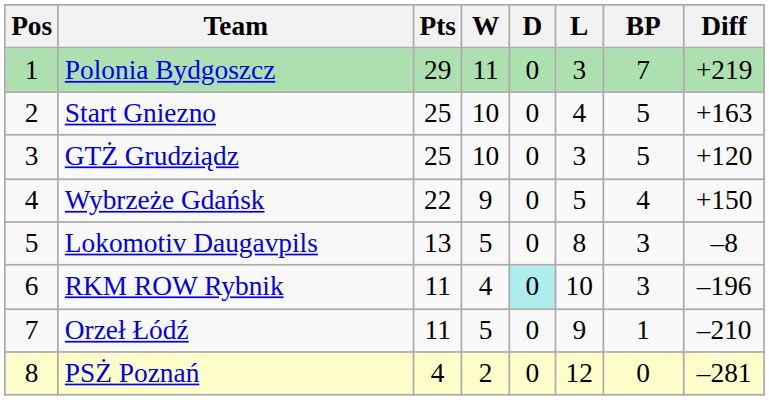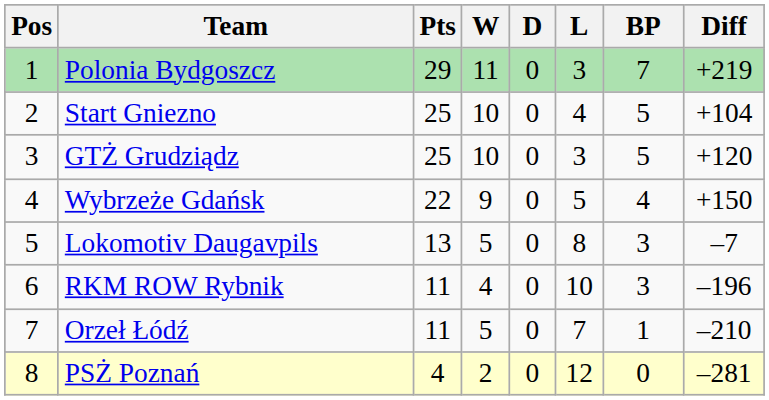(724, 112) +163 -> (724, 112) +104
(724, 243) –8 -> (724, 243) –7
(532, 286) paleturquoise background -> (532, 286) no background
(579, 329) 9 -> (579, 329) 7
